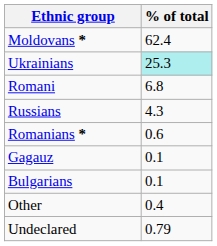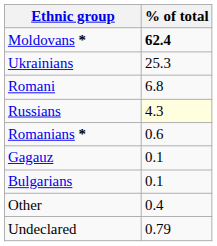(158, 39) normal -> (158, 39) bold
(158, 63) paleturquoise background -> (158, 63) no background
(154, 110) no background -> (154, 110) lightyellow background
